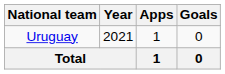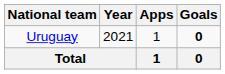(199, 36) normal -> (199, 36) bold
